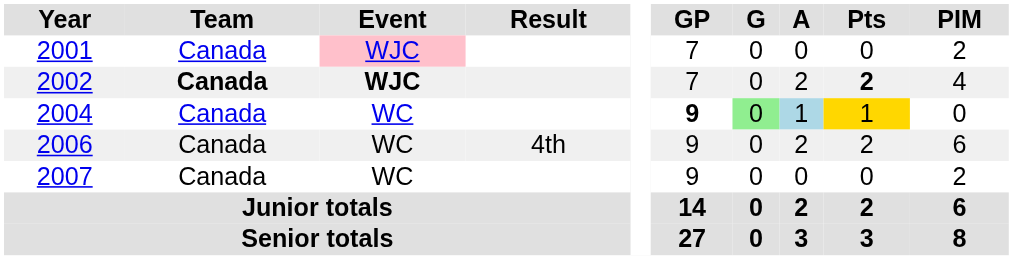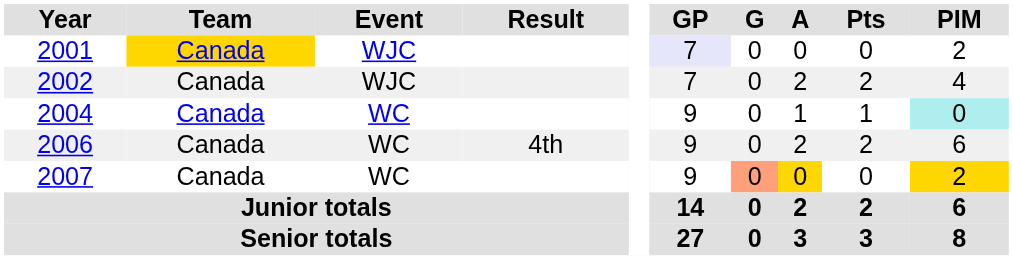(222, 50) no background -> (221, 50) gold background
(392, 50) pink background -> (389, 50) no background
(692, 50) no background -> (690, 50) lavender background
(222, 82) bold -> (221, 82) normal
(392, 82) bold -> (389, 82) normal
(867, 82) bold -> (866, 82) normal
(692, 113) bold -> (690, 113) normal
(756, 113) lightgreen background -> (755, 113) no background
(801, 113) lightblue background -> (800, 113) no background
(867, 113) gold background -> (866, 113) no background
(960, 113) no background -> (959, 113) paleturquoise background
(756, 176) no background -> (755, 176) lightsalmon background
(801, 176) no background -> (800, 176) gold background
(960, 176) no background -> (959, 176) gold background
